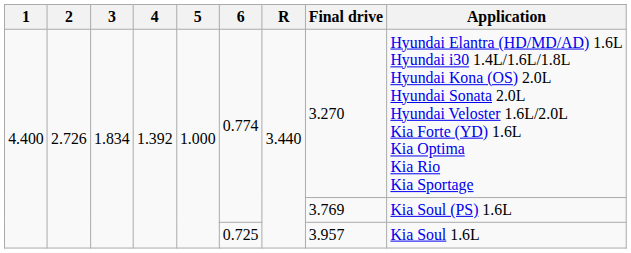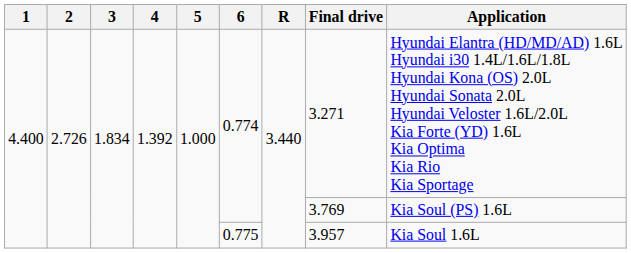(327, 113) 3.270 -> (327, 113) 3.271
(241, 234) 0.725 -> (241, 234) 0.775
